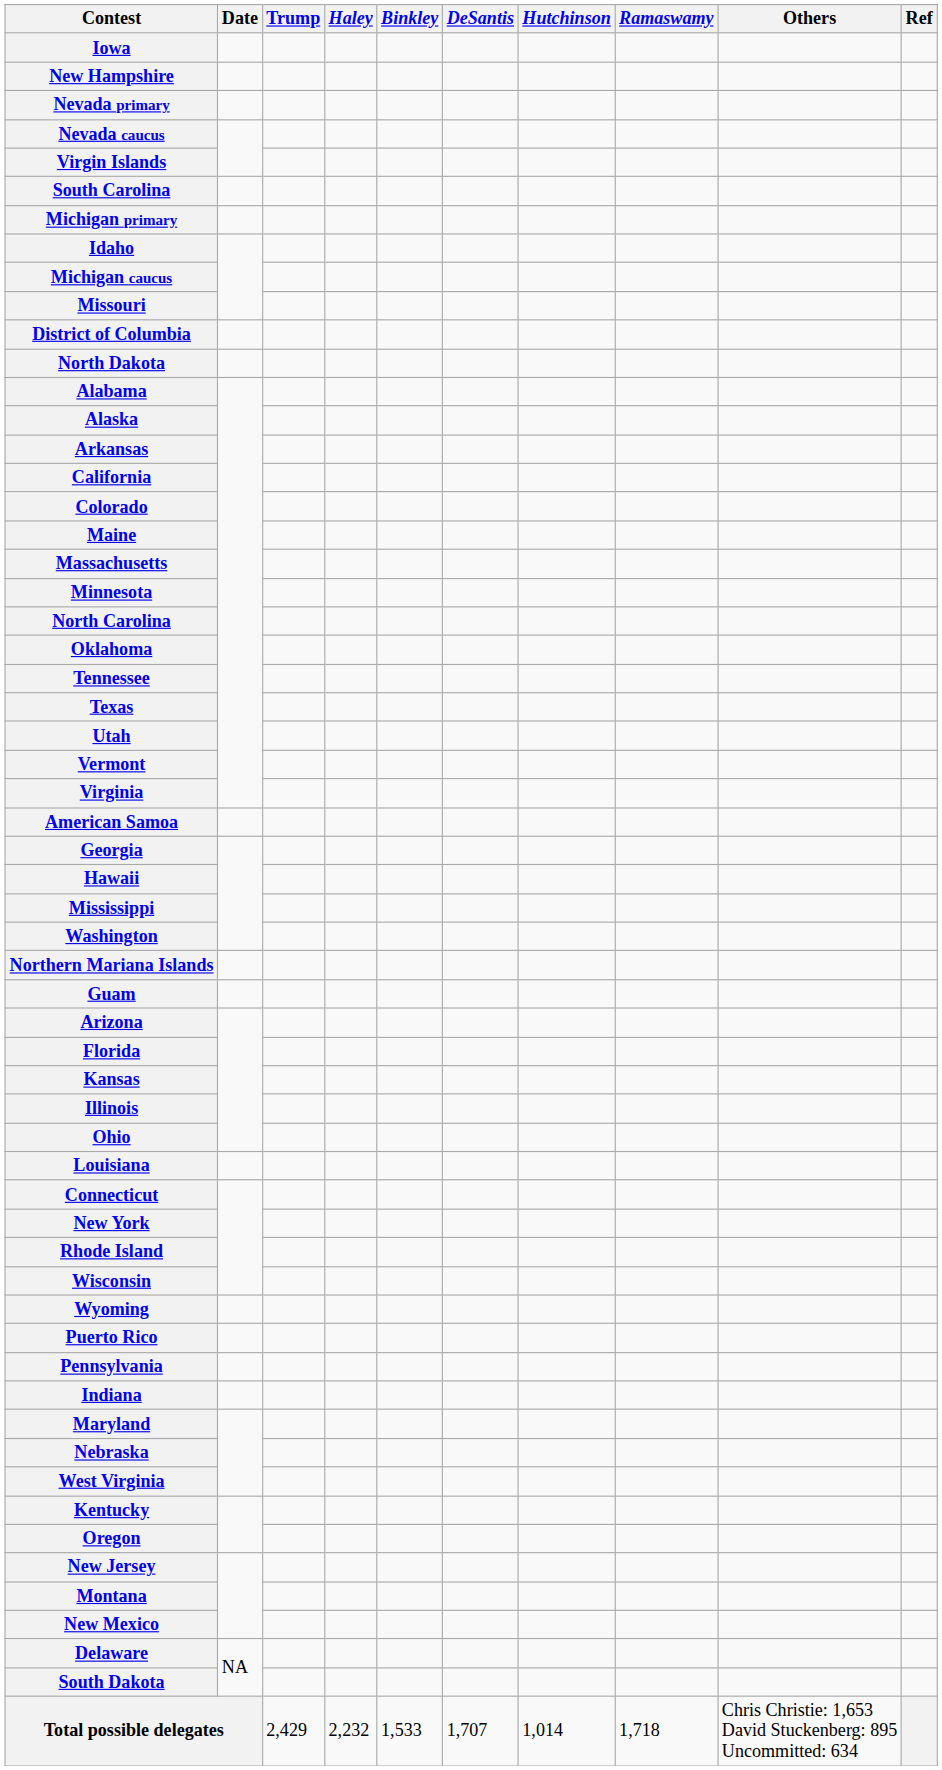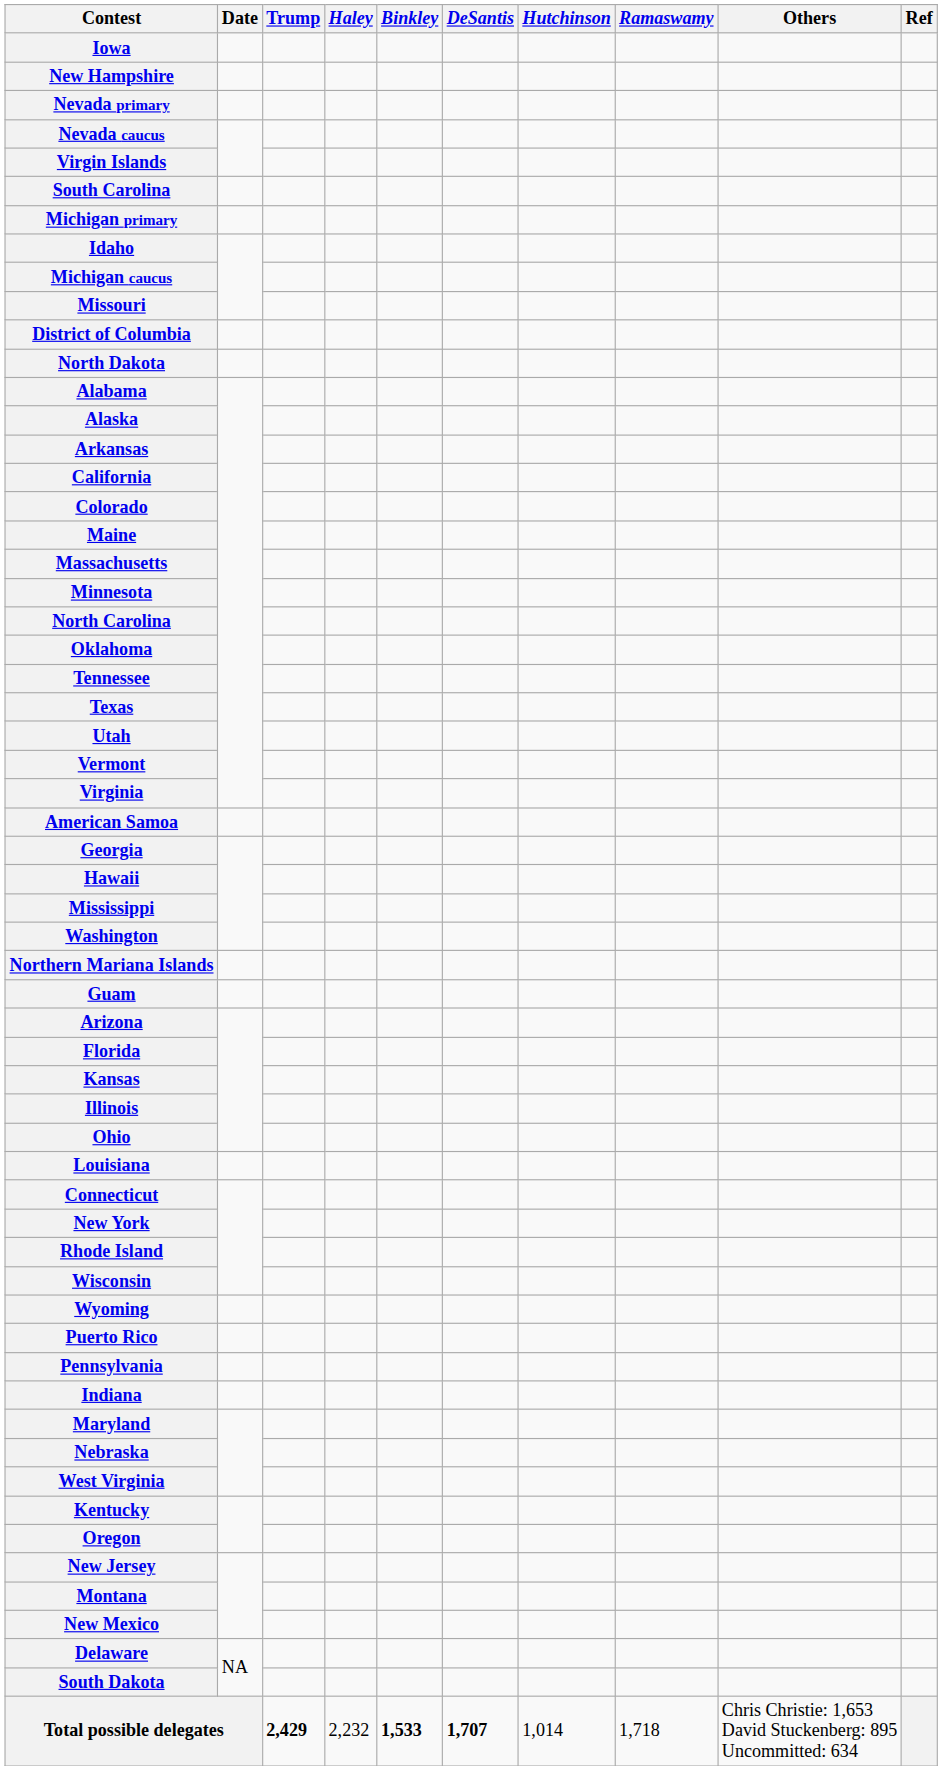(287, 1730) normal -> (287, 1730) bold
(401, 1730) normal -> (401, 1730) bold
(467, 1730) normal -> (467, 1730) bold
